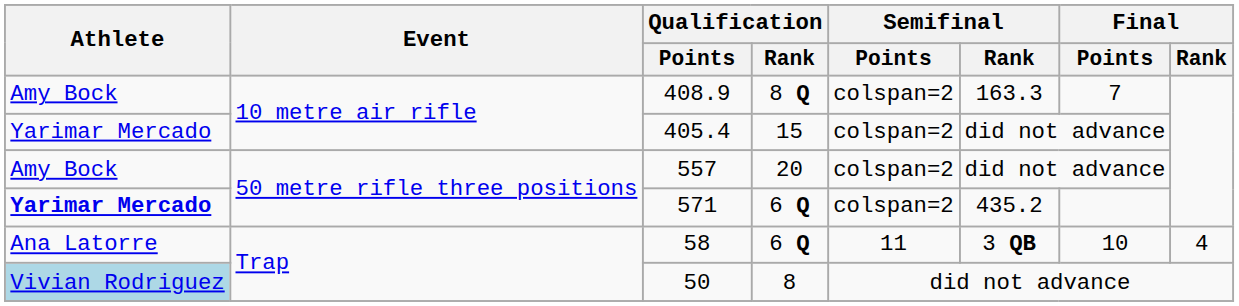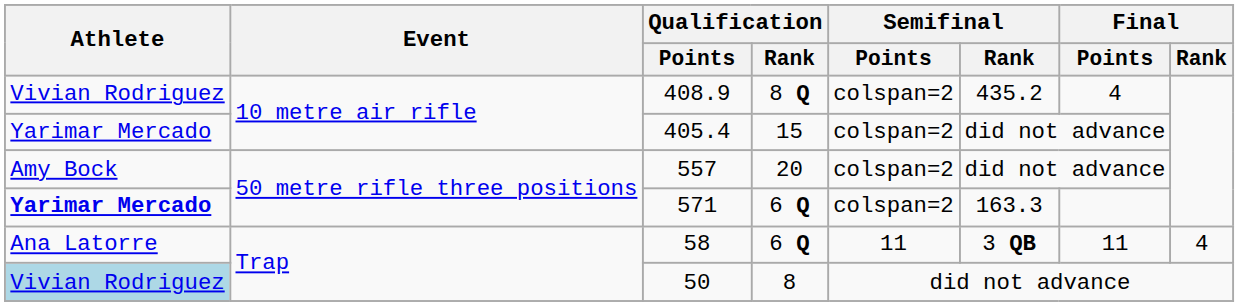(64, 94) Amy Bock -> (118, 94) Vivian Rodriguez
(1009, 94) 163.3 -> (1009, 94) 435.2
(1115, 94) 7 -> (1115, 94) 4
(1009, 207) 435.2 -> (1009, 207) 163.3
(1115, 244) 10 -> (1115, 244) 11
